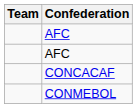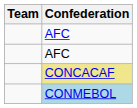(80, 73) no background -> (80, 73) khaki background
(80, 93) no background -> (80, 93) lightblue background
